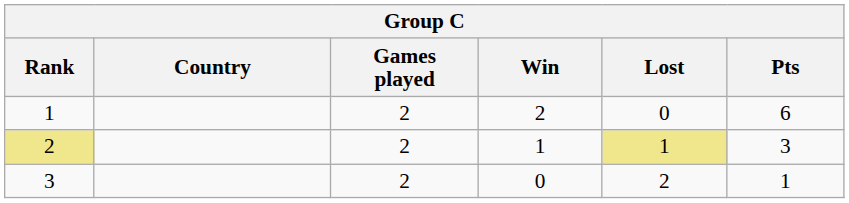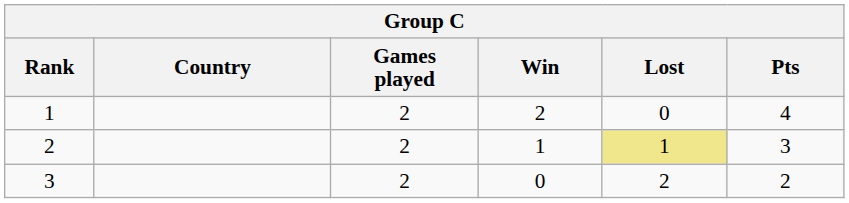(785, 112) 6 -> (785, 112) 4
(49, 146) khaki background -> (49, 146) no background
(785, 180) 1 -> (785, 180) 2
